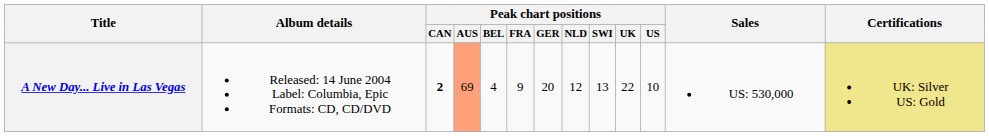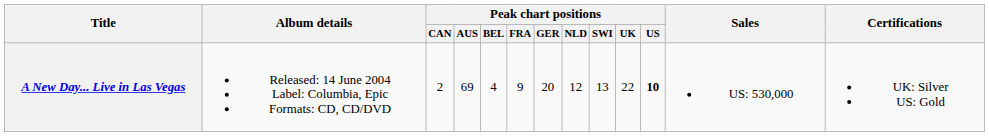(440, 87) bold -> (440, 87) normal
(467, 87) lightsalmon background -> (467, 87) no background
(653, 87) normal -> (653, 87) bold
(905, 94) khaki background -> (905, 94) no background
